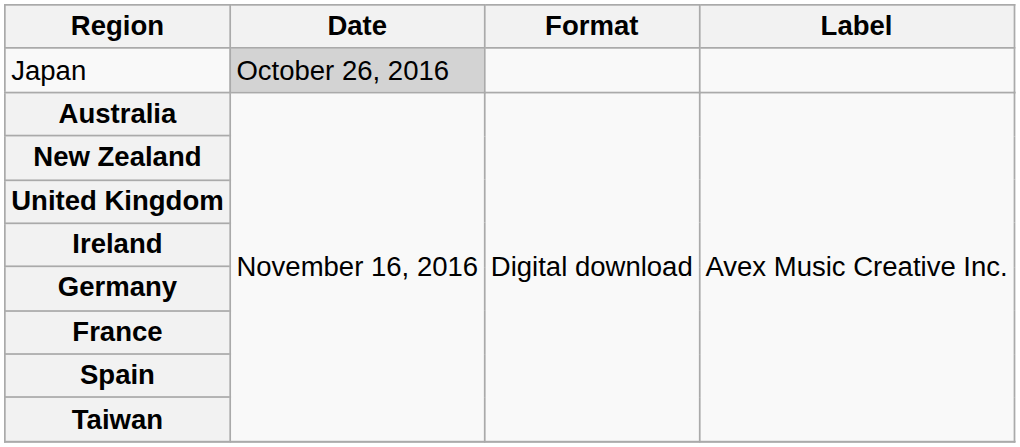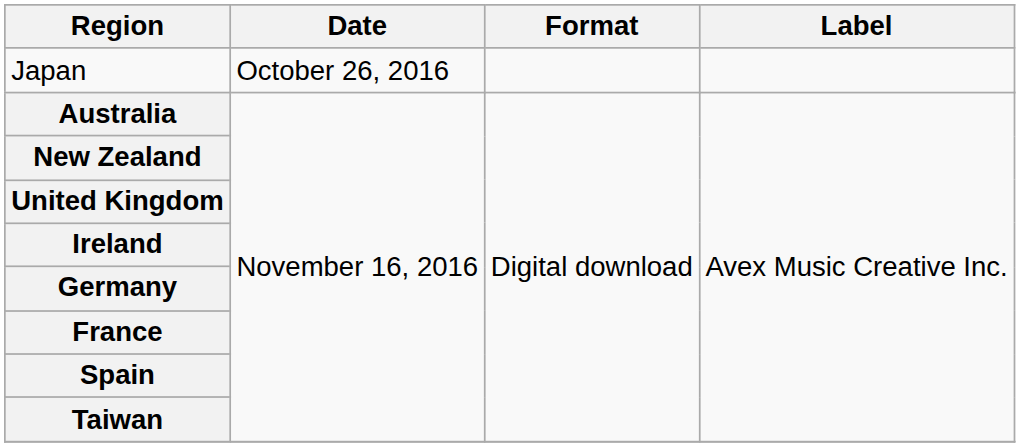(343, 69) lightgrey background -> (343, 69) no background
